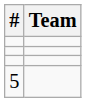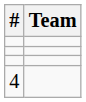(14, 80) 5 -> (14, 80) 4
